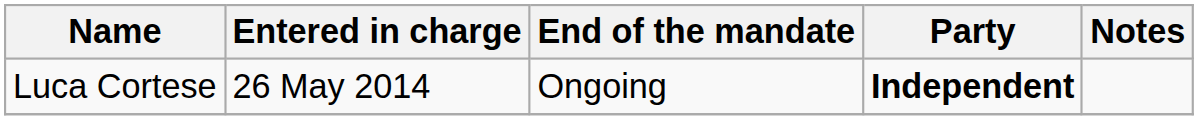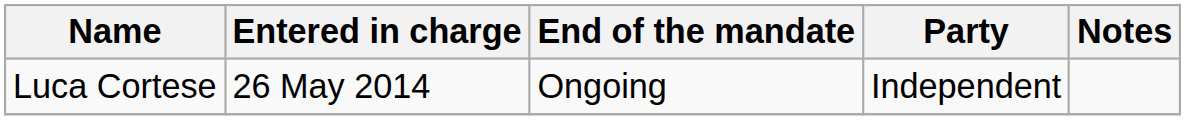(973, 85) bold -> (966, 85) normal
